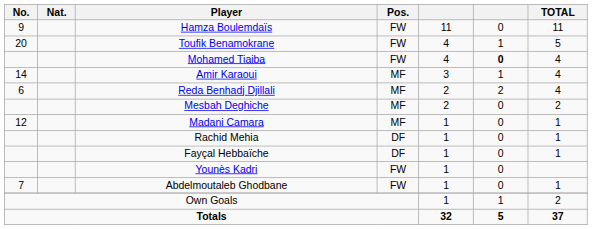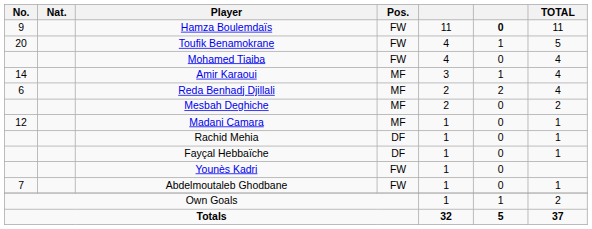(501, 27) normal -> (501, 27) bold
(501, 59) bold -> (501, 59) normal
